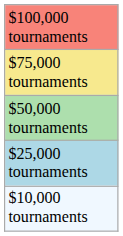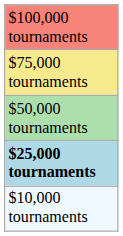(48, 162) normal -> (52, 162) bold
